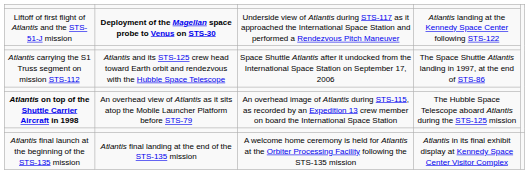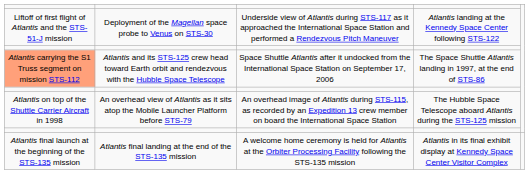(166, 27) bold -> (166, 27) normal
(49, 69) no background -> (50, 69) lightsalmon background
(49, 109) bold -> (50, 110) normal
